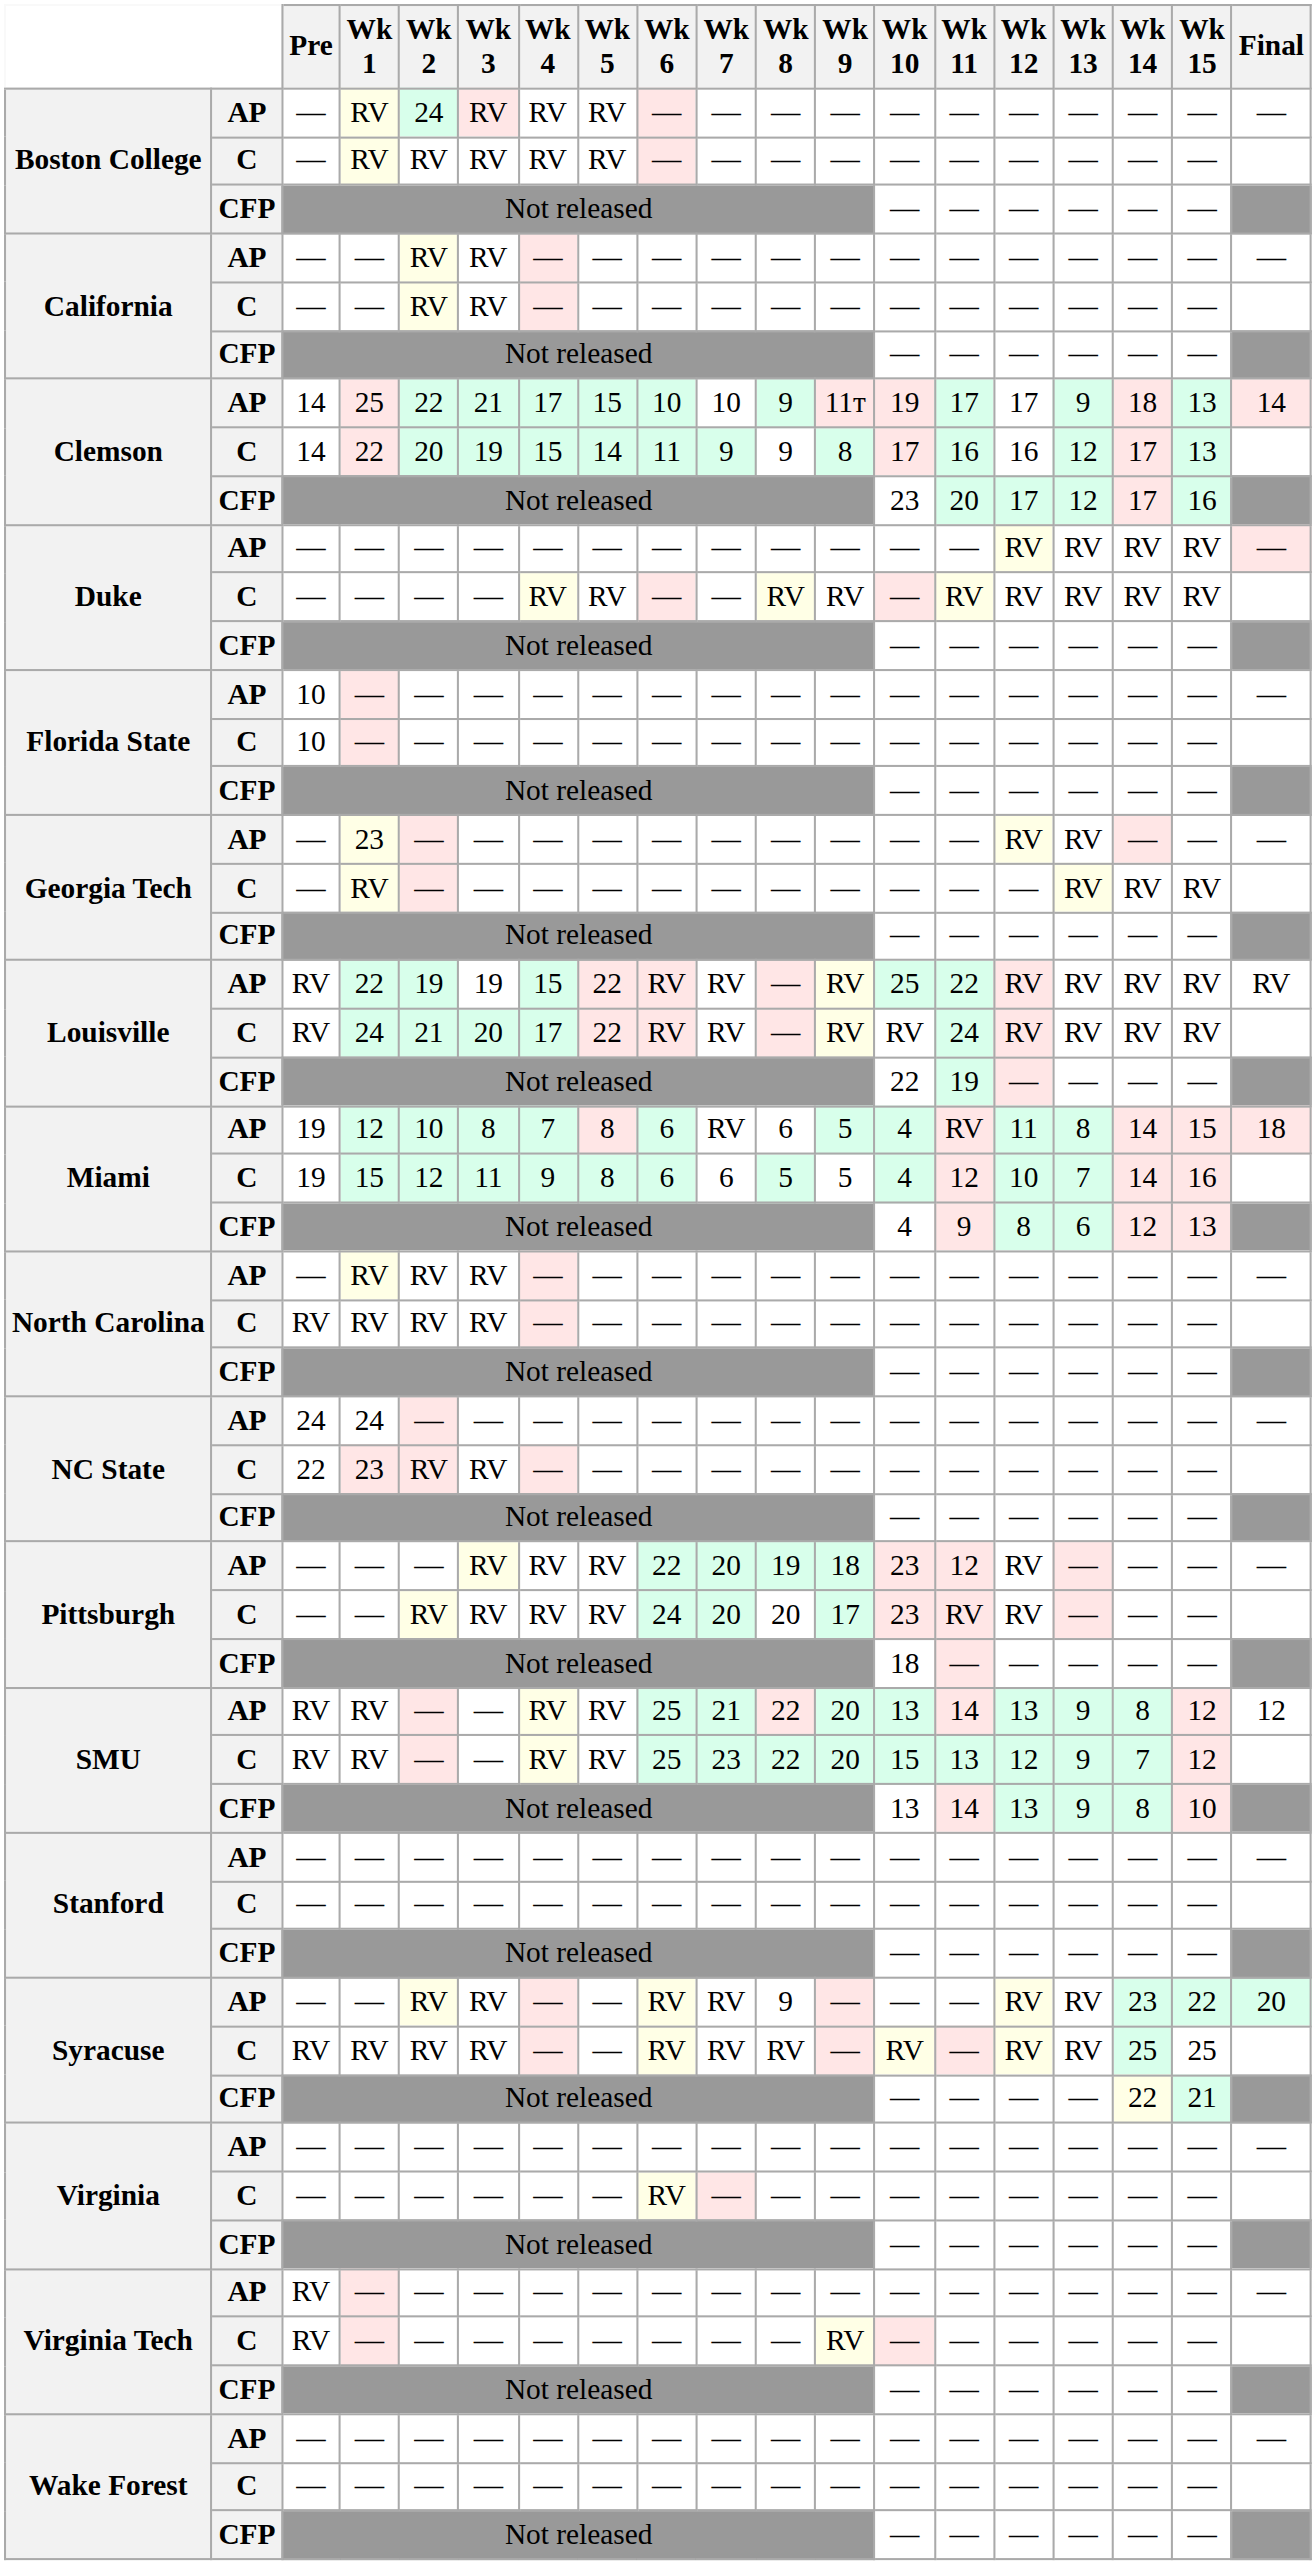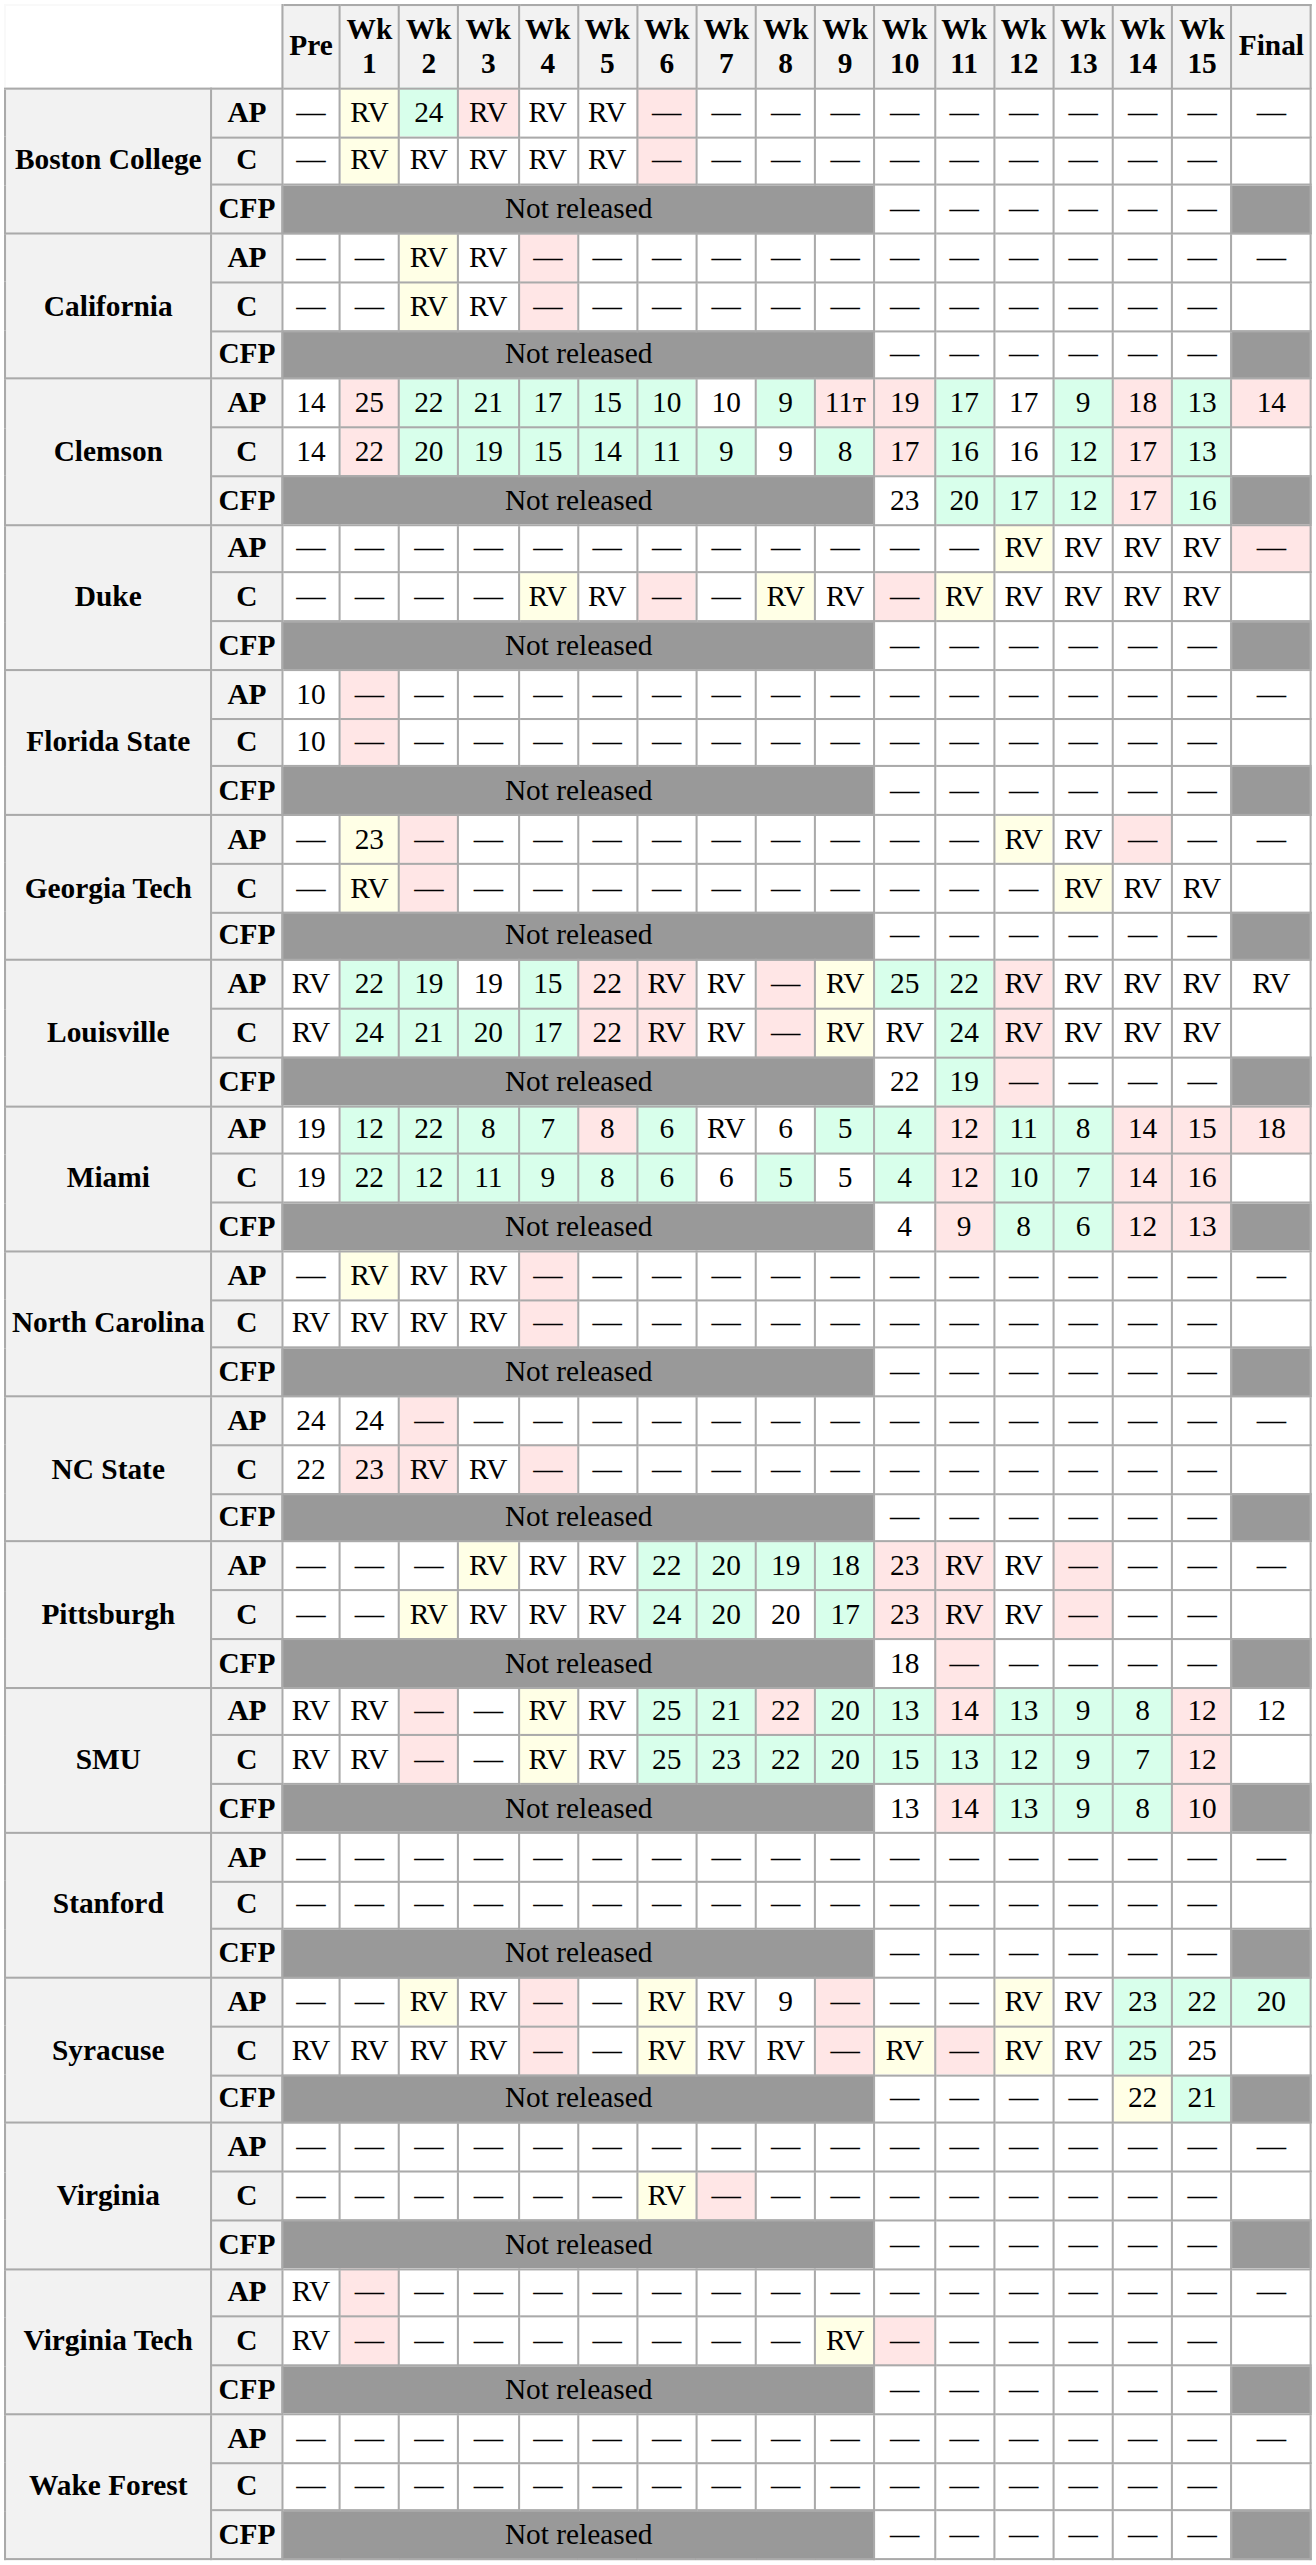(429, 1129) 10 -> (429, 1129) 22
(964, 1129) RV -> (964, 1129) 12
(369, 1178) 15 -> (369, 1178) 22
(964, 1565) 12 -> (964, 1565) RV
